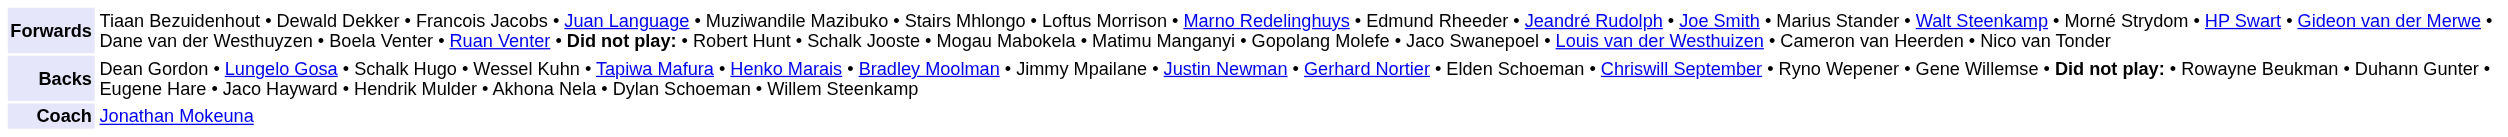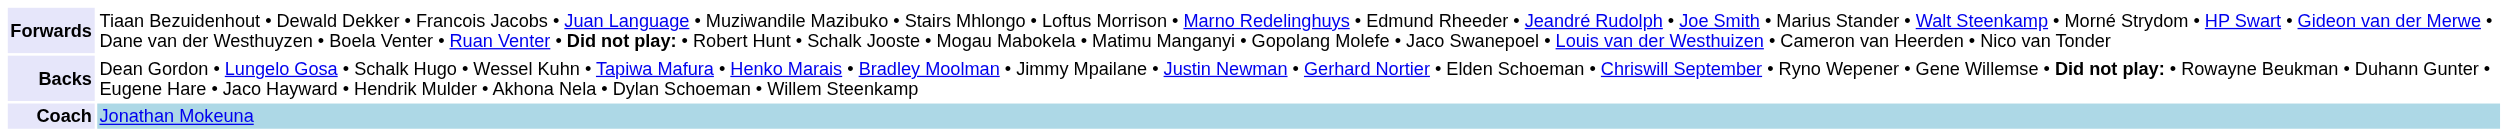(177, 116) no background -> (177, 116) lightblue background
